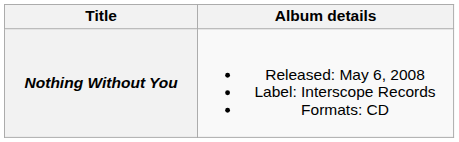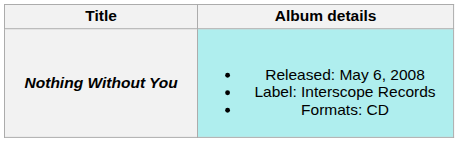(326, 92) no background -> (326, 92) paleturquoise background
